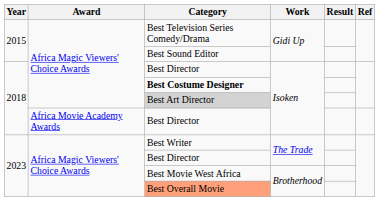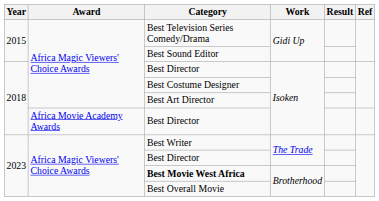(195, 85) bold -> (193, 85) normal
(181, 100) lightgrey background -> (181, 100) no background
(194, 173) normal -> (196, 173) bold
(185, 188) lightsalmon background -> (185, 188) no background
